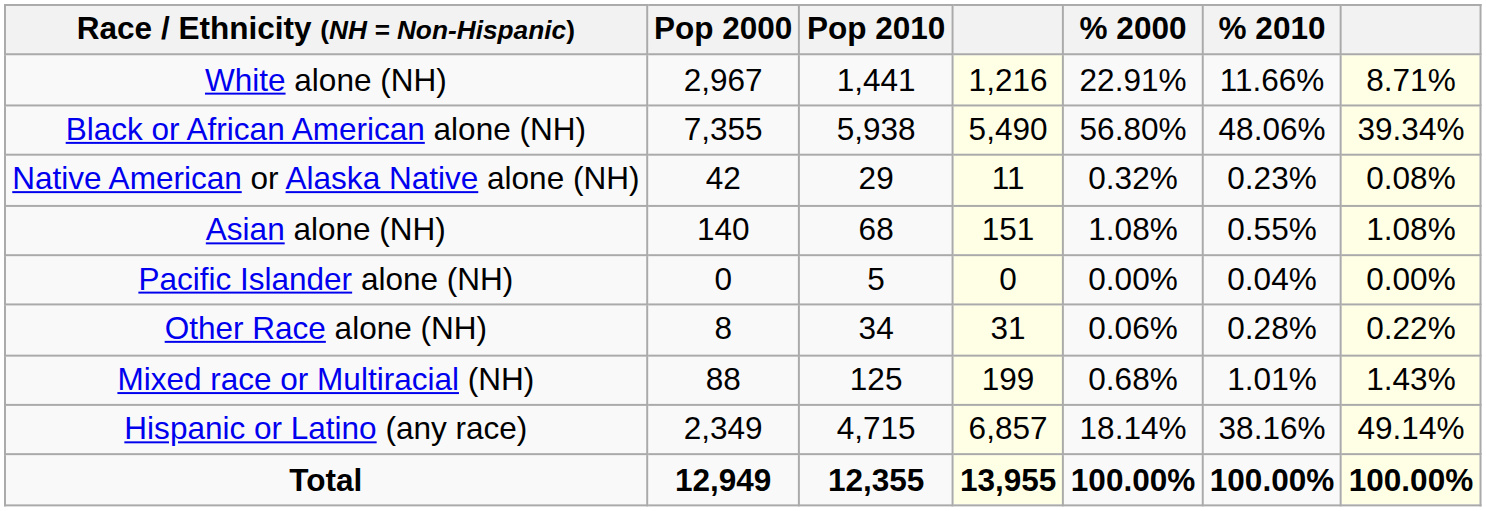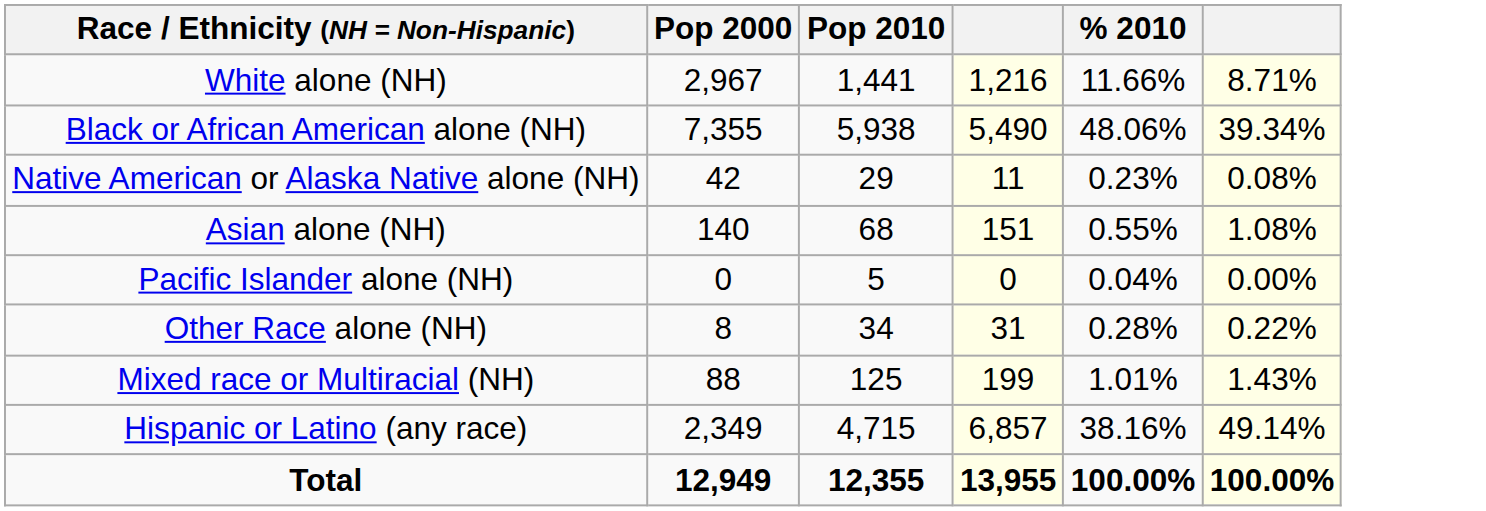- column: (1133, 29)
